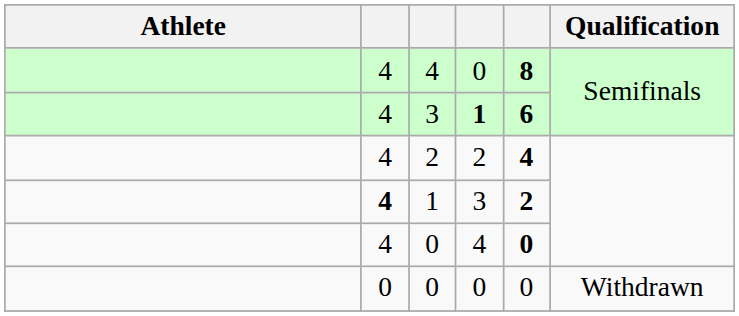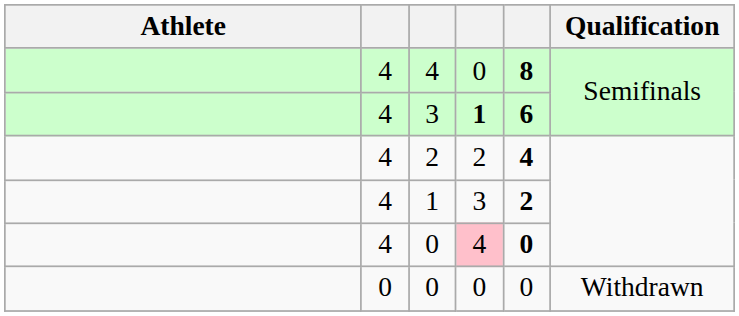(385, 200) bold -> (385, 200) normal
(479, 244) no background -> (479, 244) pink background
